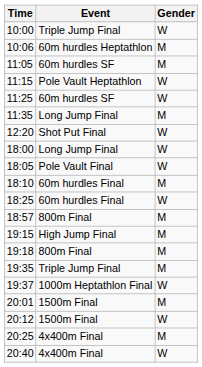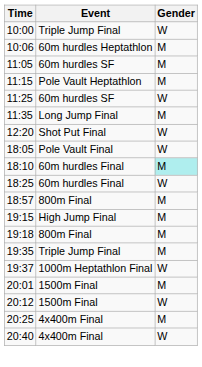(162, 81) W -> (162, 81) M
- row: (20, 149)
(162, 183) no background -> (162, 166) paleturquoise background
